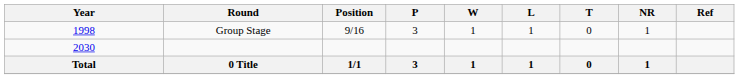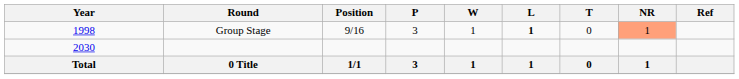(531, 30) normal -> (531, 30) bold
(647, 30) no background -> (647, 30) lightsalmon background
